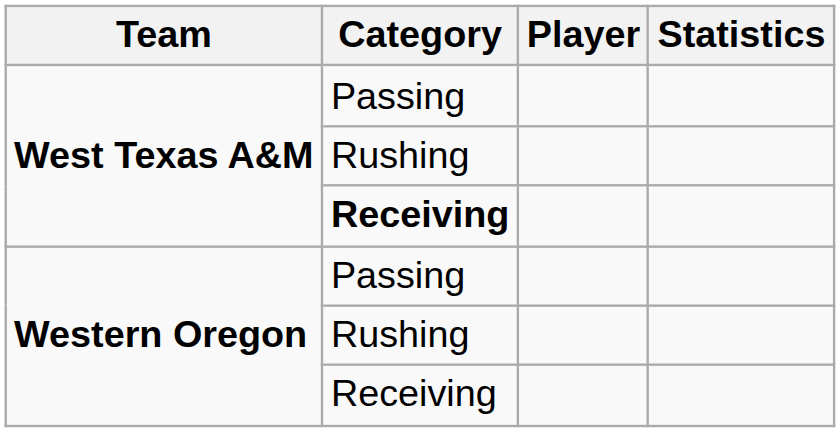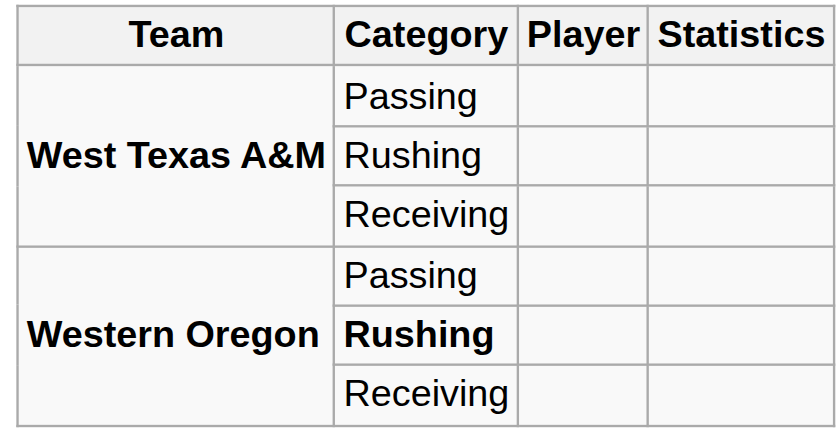(420, 214) bold -> (426, 214) normal
(400, 334) normal -> (419, 334) bold
